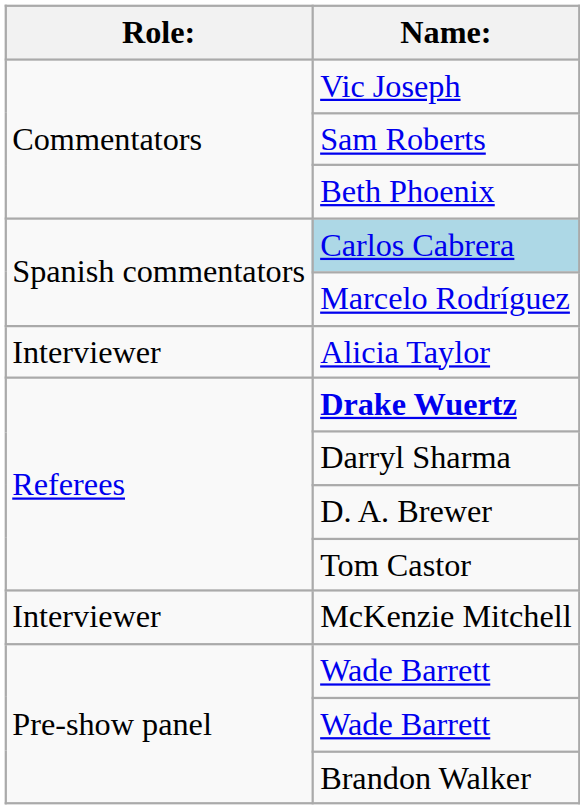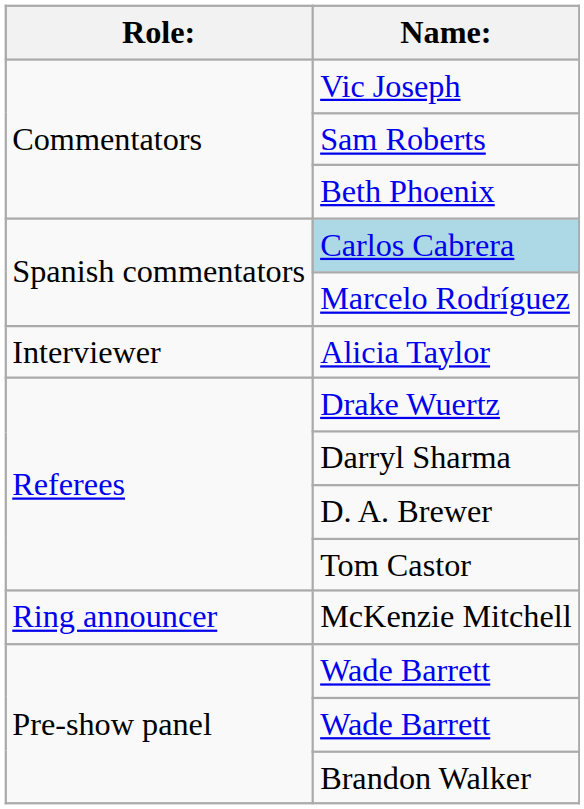(418, 404) bold -> (410, 404) normal
(87, 617) Interviewer -> (115, 617) Ring announcer
